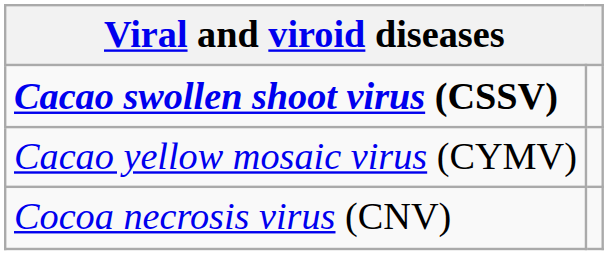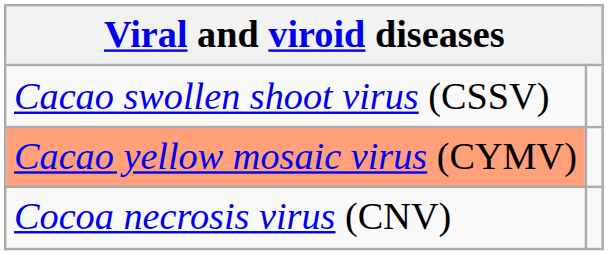(286, 95) bold -> (282, 95) normal
(295, 156) no background -> (295, 156) lightsalmon background
